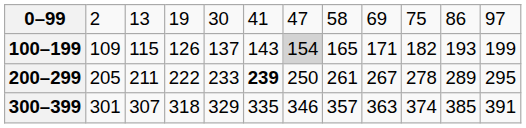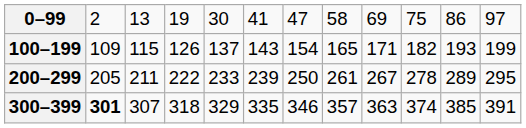(303, 48) lightgrey background -> (303, 48) no background
(263, 78) bold -> (263, 78) normal
(105, 107) normal -> (105, 107) bold
